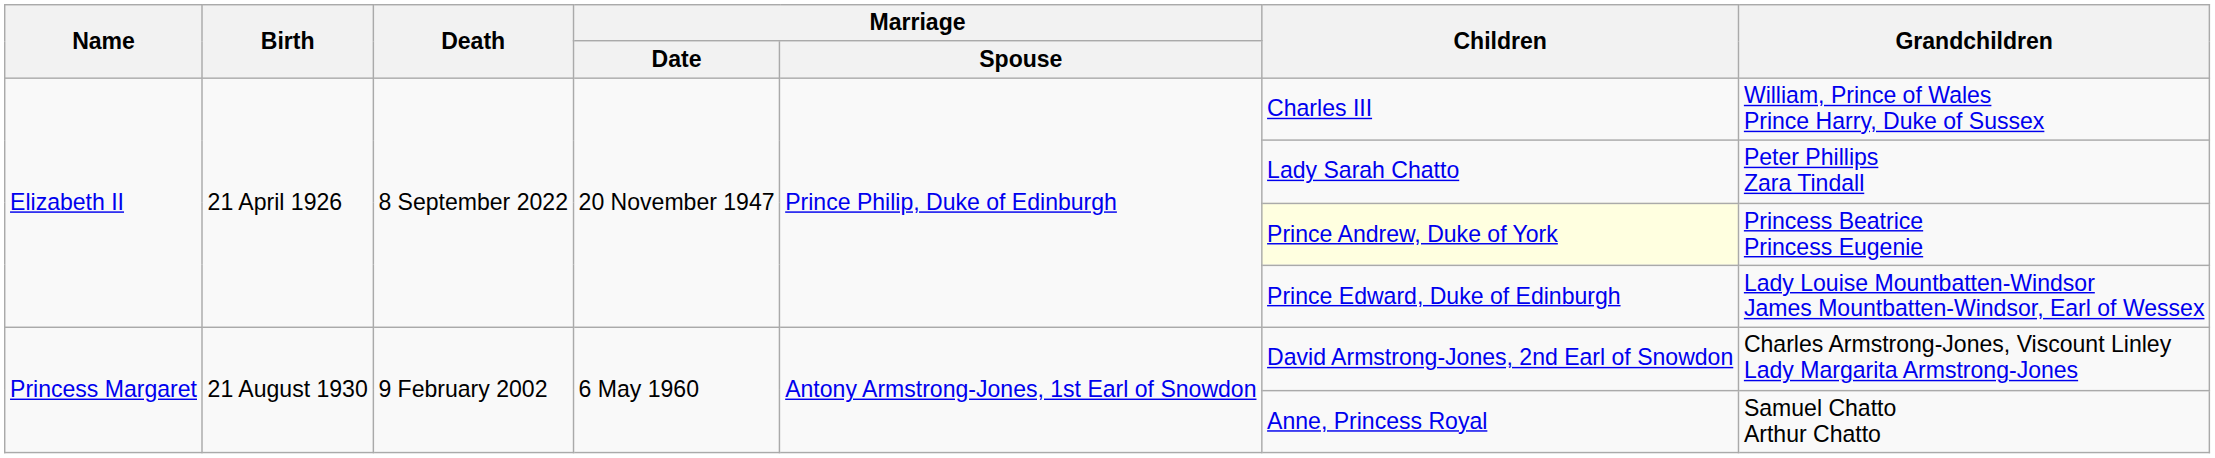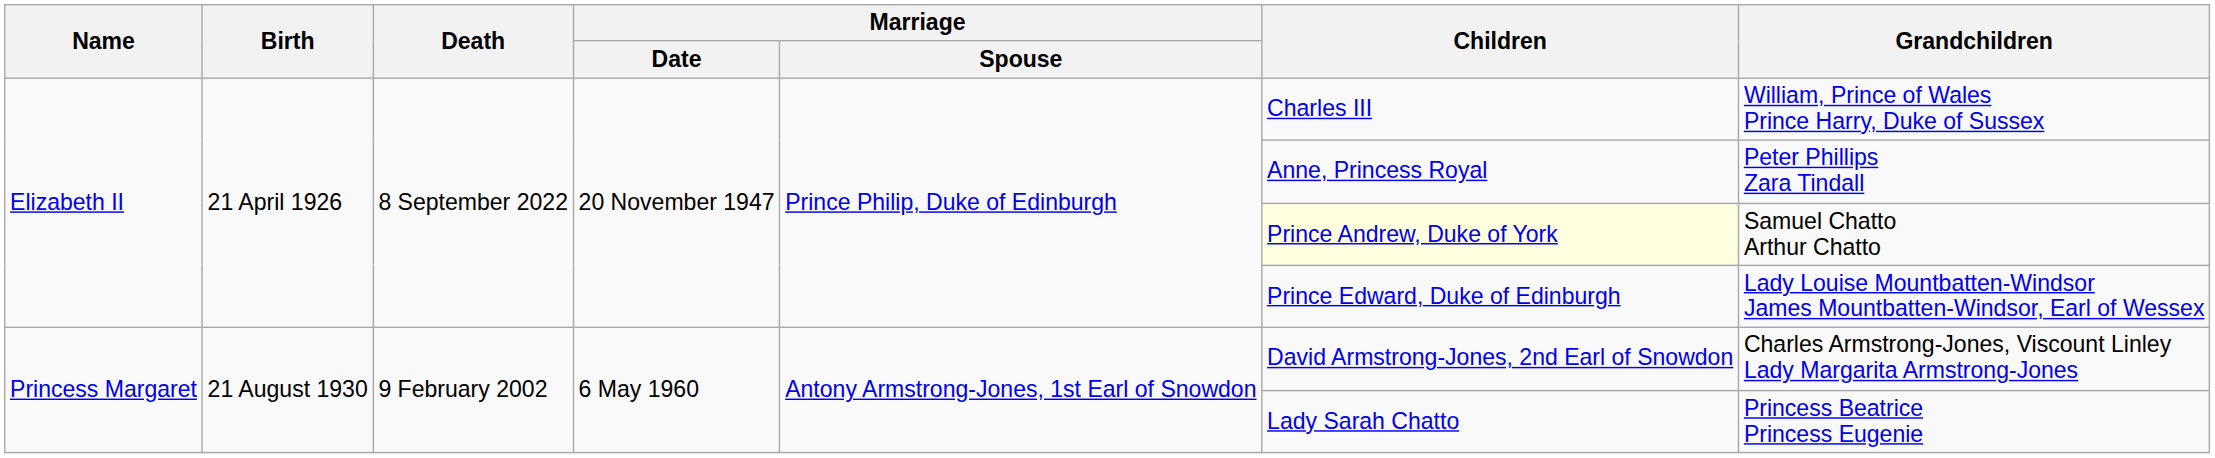(1363, 171) Lady Sarah Chatto -> (1377, 171) Anne, Princess Royal
(1834, 233) Princess Beatrice Princess Eugenie -> (1820, 233) Samuel Chatto Arthur Chatto
(1377, 421) Anne, Princess Royal -> (1363, 421) Lady Sarah Chatto
(1820, 421) Samuel Chatto Arthur Chatto -> (1834, 421) Princess Beatrice Princess Eugenie
